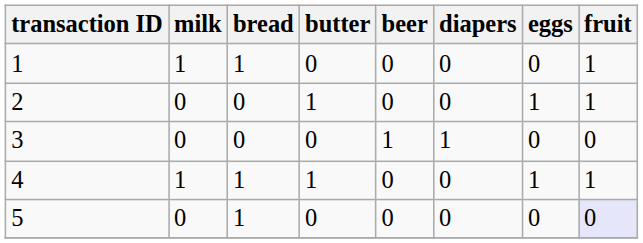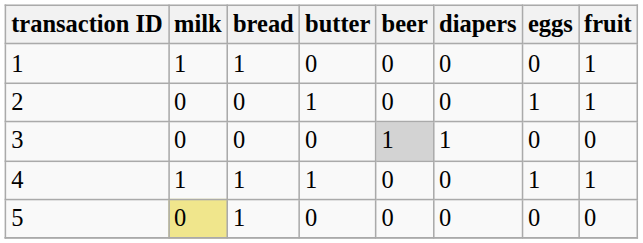(388, 140) no background -> (388, 140) lightgrey background
(180, 218) no background -> (180, 218) khaki background
(590, 218) lavender background -> (590, 218) no background
